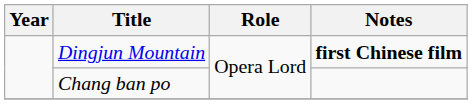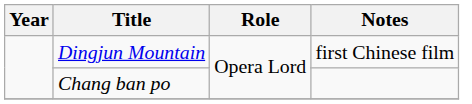(389, 51) bold -> (385, 51) normal
